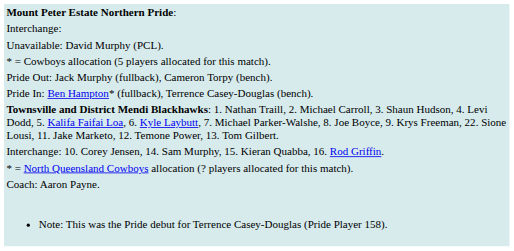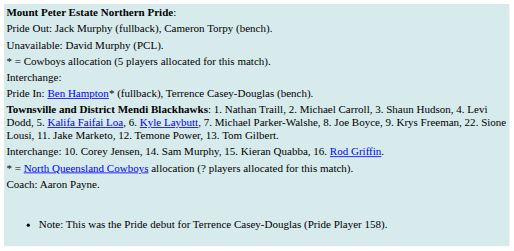(34, 29) Interchange: -> (139, 29) Pride Out: Jack Murphy (fullback), Cameron Torpy (bench).
(139, 77) Pride Out: Jack Murphy (fullback), Cameron Torpy (bench). -> (34, 77) Interchange:
